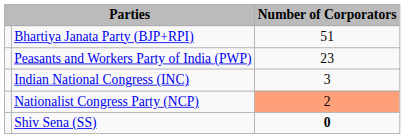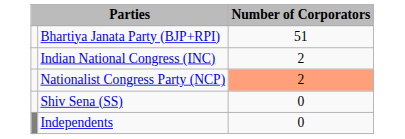- row: (133, 58)
(327, 79) 3 -> (301, 58) 2
(327, 123) bold -> (301, 101) normal
+ row: (77, 123)
